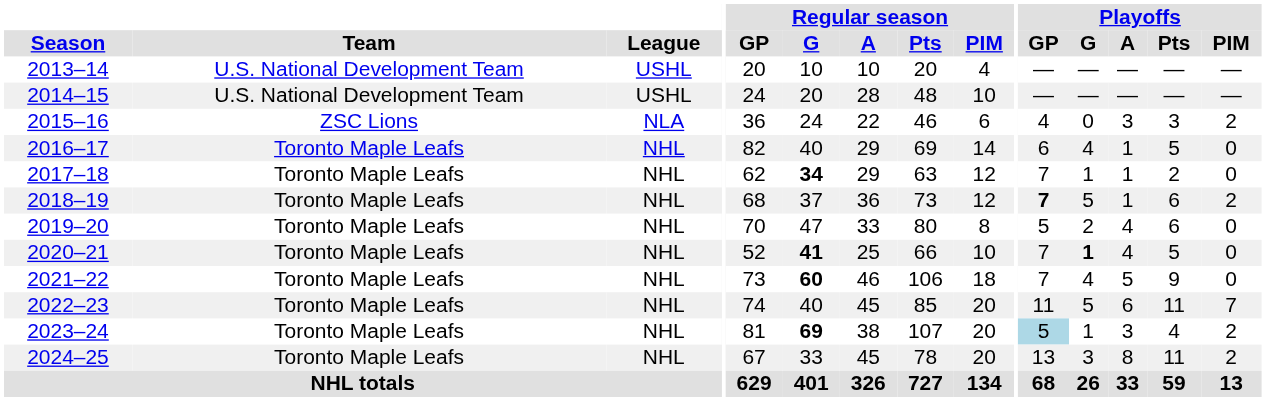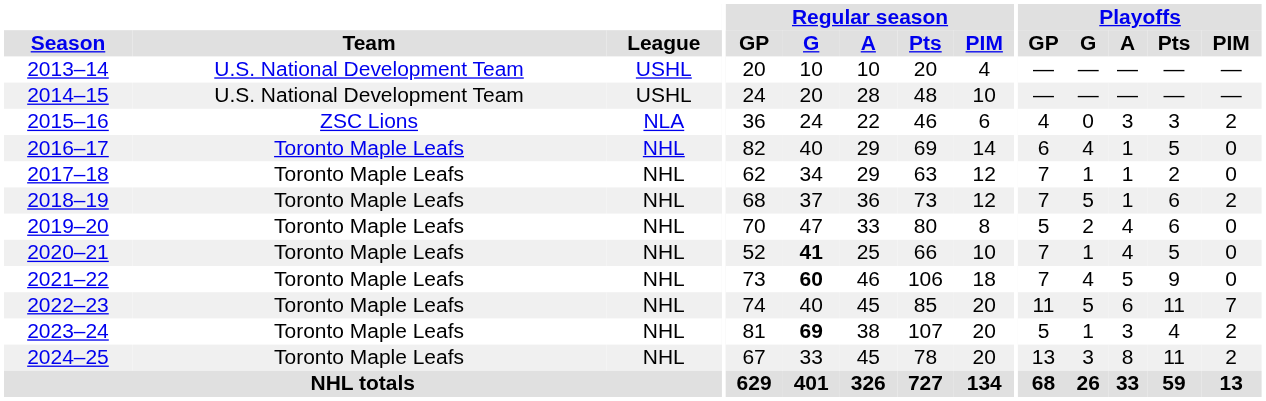(811, 174) bold -> (811, 174) normal
(1044, 200) bold -> (1044, 200) normal
(1088, 252) bold -> (1088, 252) normal
(1044, 331) lightblue background -> (1044, 331) no background
